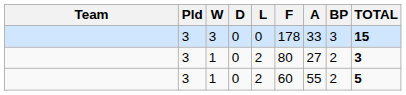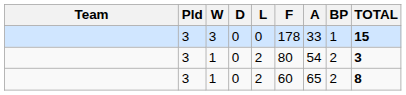(333, 36) 3 -> (333, 36) 1
(314, 57) 27 -> (314, 57) 54
(314, 79) 55 -> (314, 79) 65
(358, 79) 5 -> (358, 79) 8
